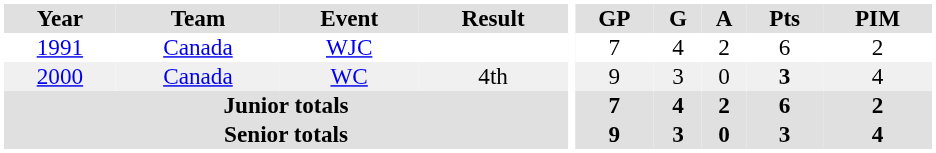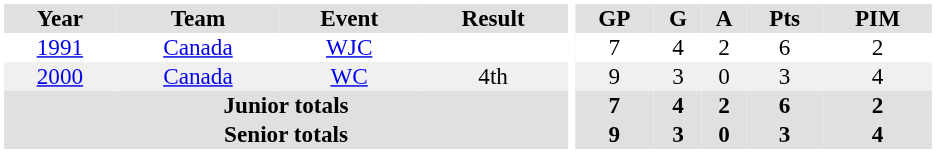(785, 76) bold -> (785, 76) normal
